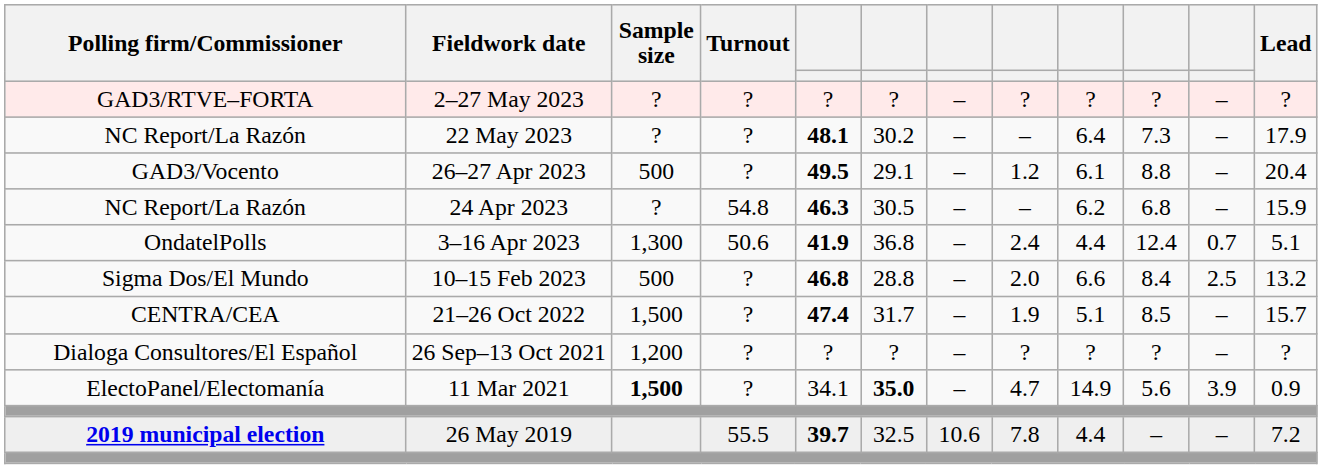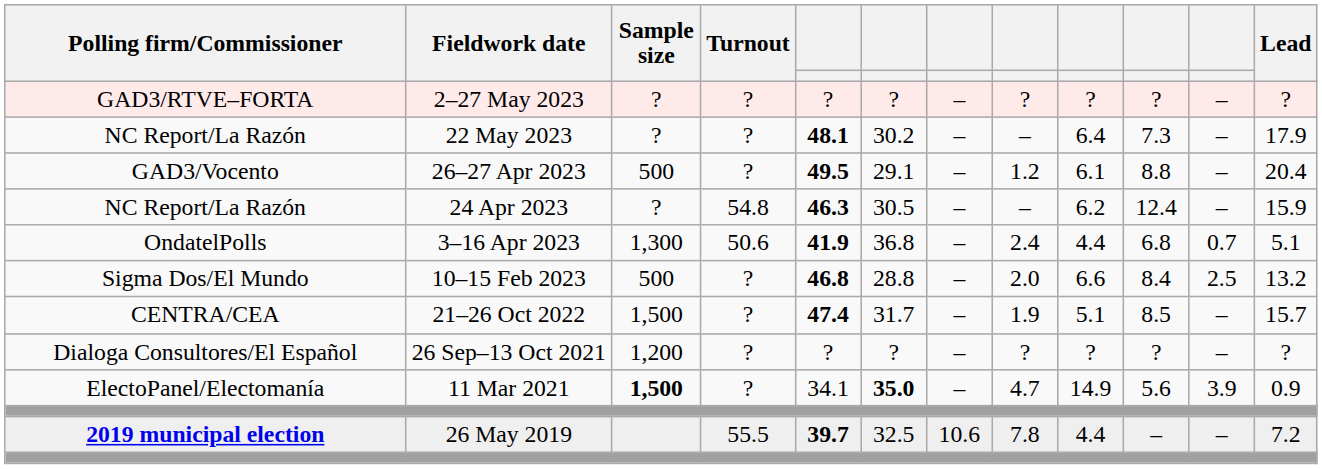(1156, 207) 6.8 -> (1156, 207) 12.4
(1156, 243) 12.4 -> (1156, 243) 6.8
